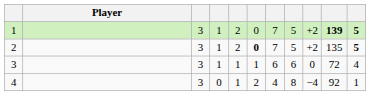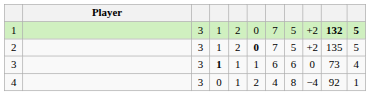(334, 30) 139 -> (334, 30) 132
(356, 47) bold -> (356, 47) normal
(219, 64) normal -> (219, 64) bold
(334, 64) 72 -> (334, 64) 73
